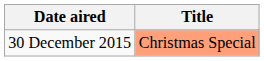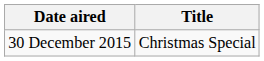(197, 42) lightsalmon background -> (197, 42) no background
